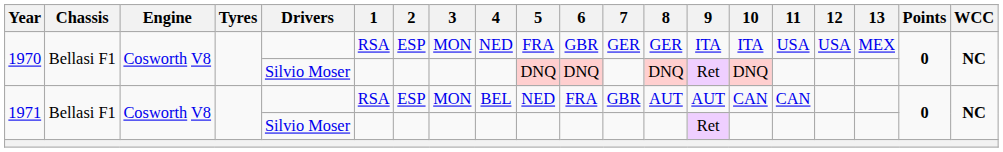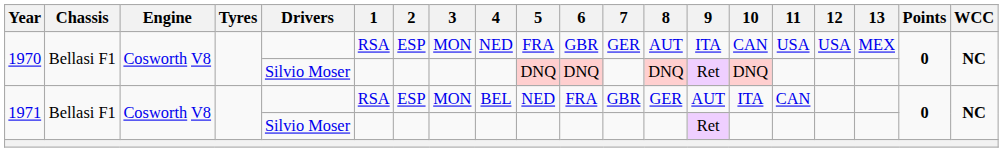(666, 45) GER -> (666, 45) AUT
(750, 45) ITA -> (750, 45) CAN
(666, 99) AUT -> (666, 99) GER
(750, 99) CAN -> (750, 99) ITA
